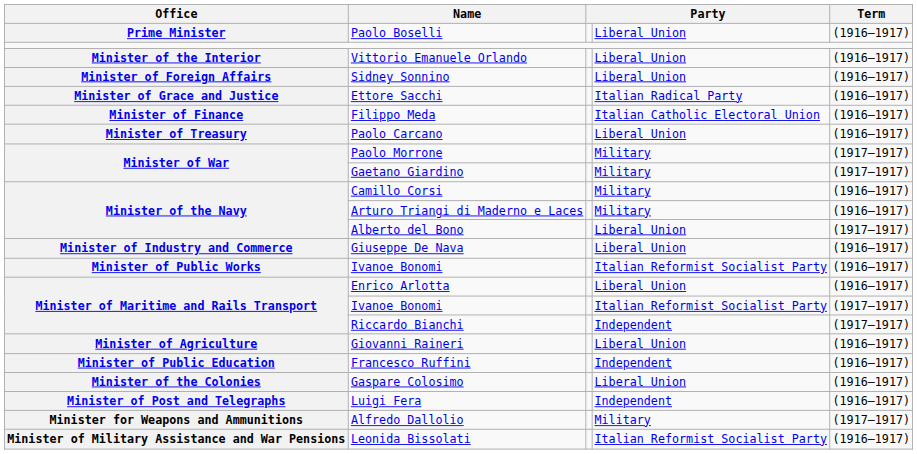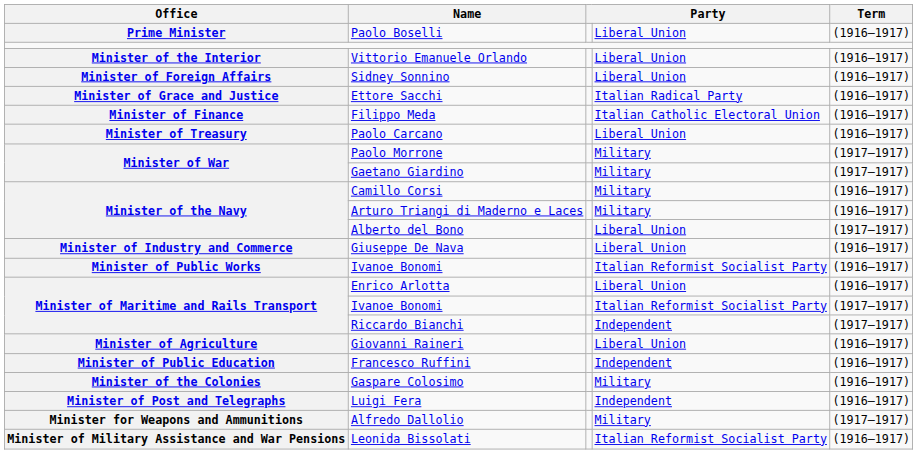(640, 382) Liberal Union -> (623, 382) Military
